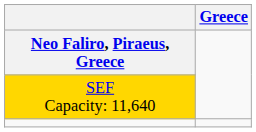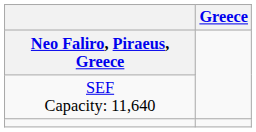(100, 96) gold background -> (100, 96) no background
